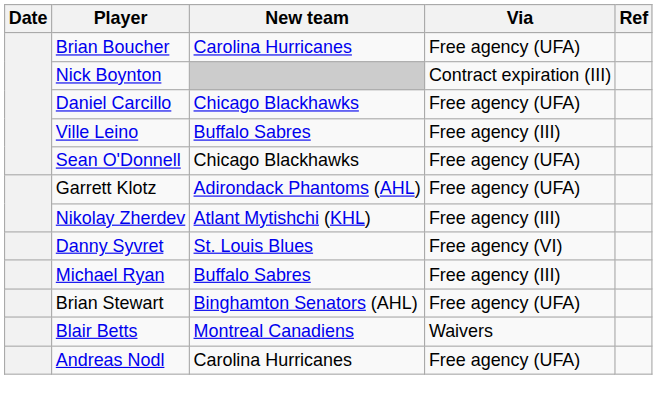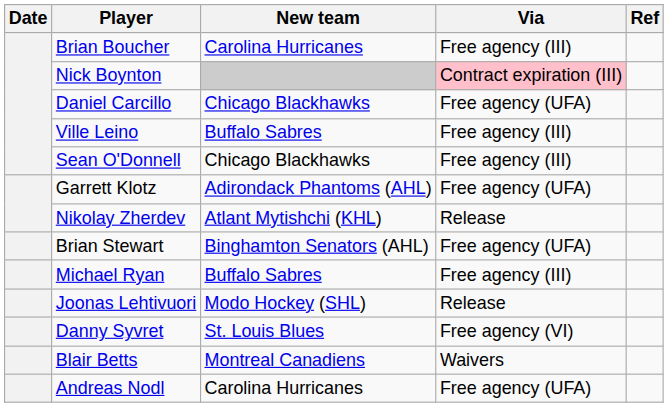(505, 47) Free agency (UFA) -> (506, 47) Free agency (III)
(520, 75) no background -> (531, 75) pink background
(505, 160) Free agency (UFA) -> (506, 160) Free agency (III)
(495, 217) Free agency (III) -> (473, 217) Release
rows swapped: (110, 246) <-> (110, 302)
+ row: (126, 302)
